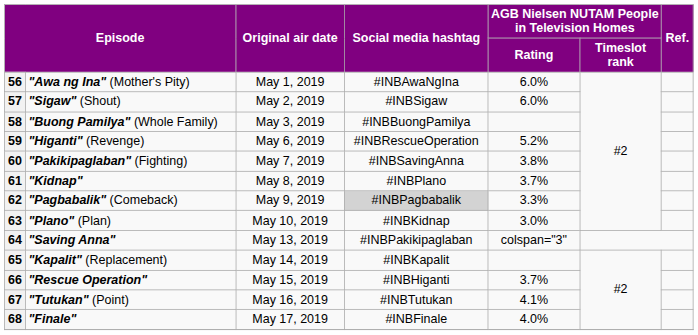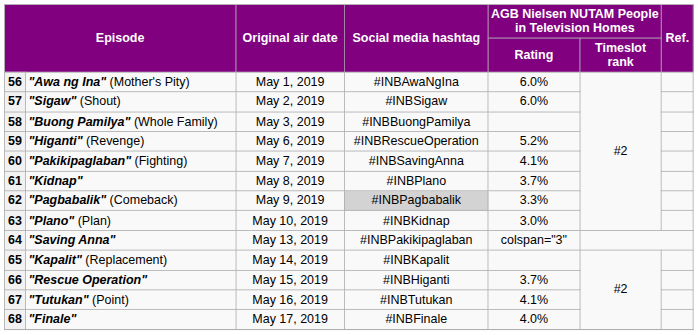(534, 161) 3.8% -> (534, 161) 4.1%
